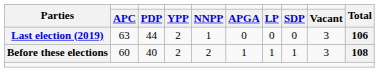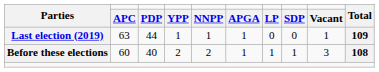(178, 35) 2 -> (178, 35) 1
(244, 35) 0 -> (244, 35) 1
(326, 35) 3 -> (326, 35) 1
(360, 35) 106 -> (360, 35) 109
